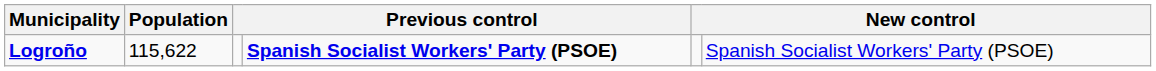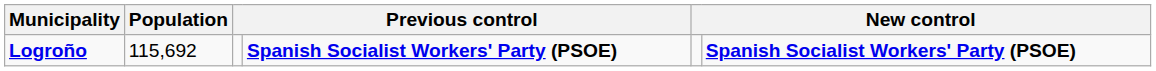(163, 50) 115,622 -> (163, 50) 115,692
(880, 50) normal -> (891, 50) bold
